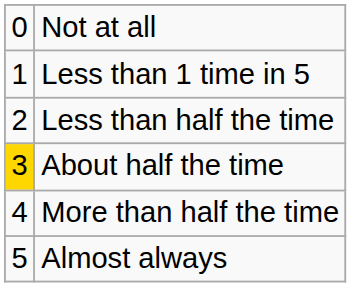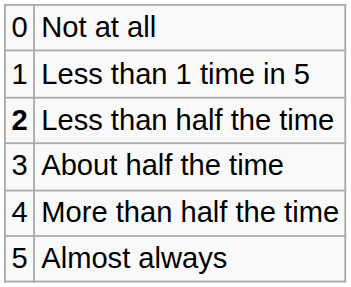(20, 119) normal -> (20, 119) bold
(20, 166) gold background -> (20, 166) no background
